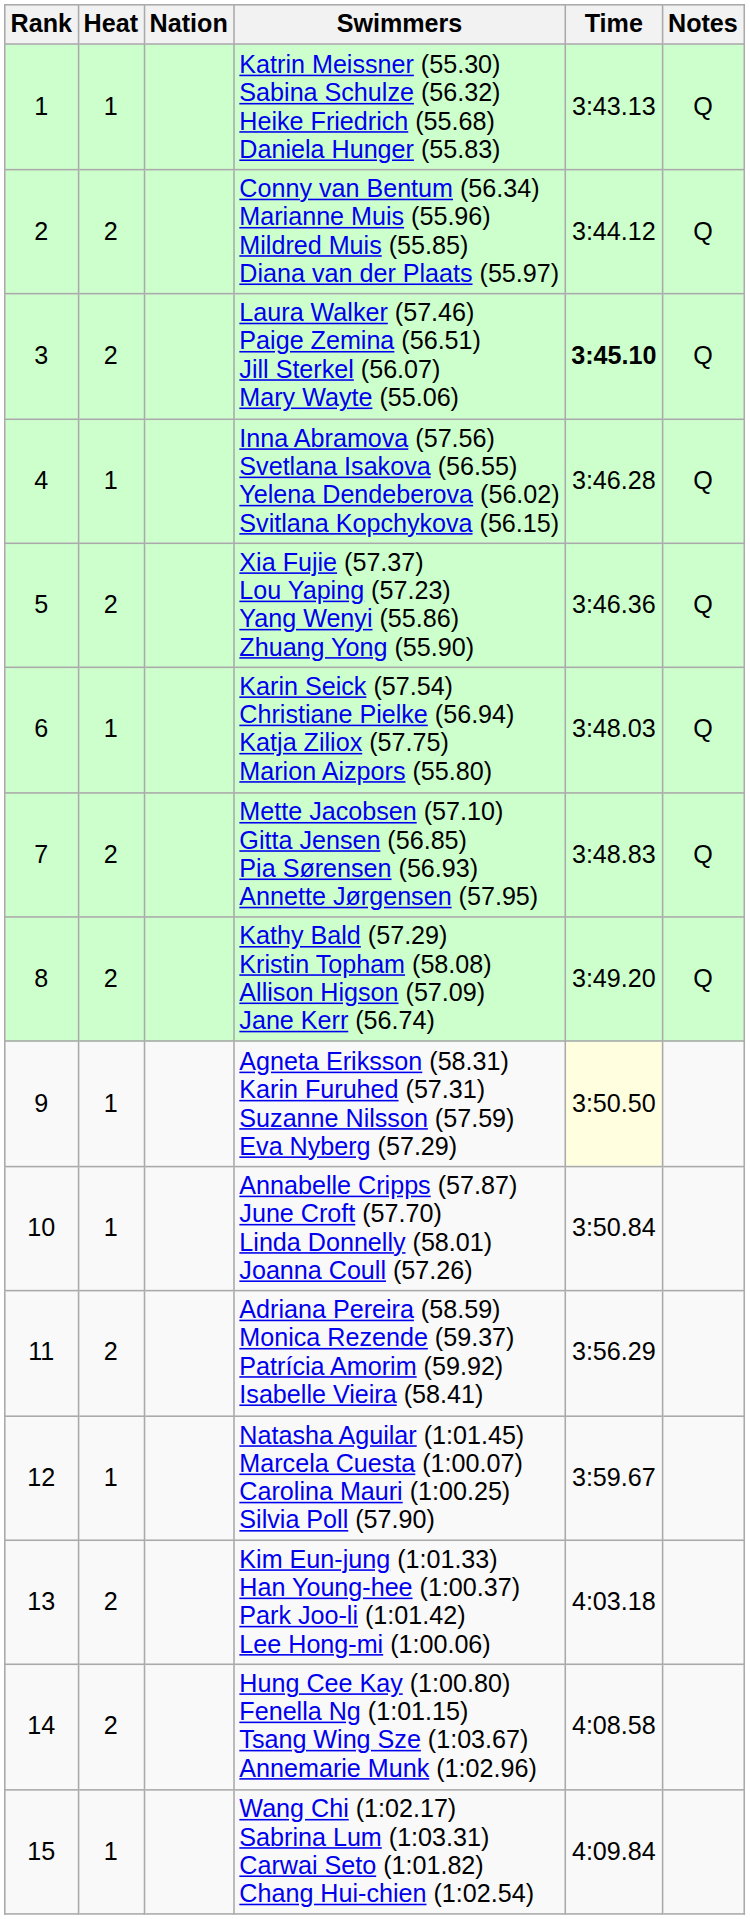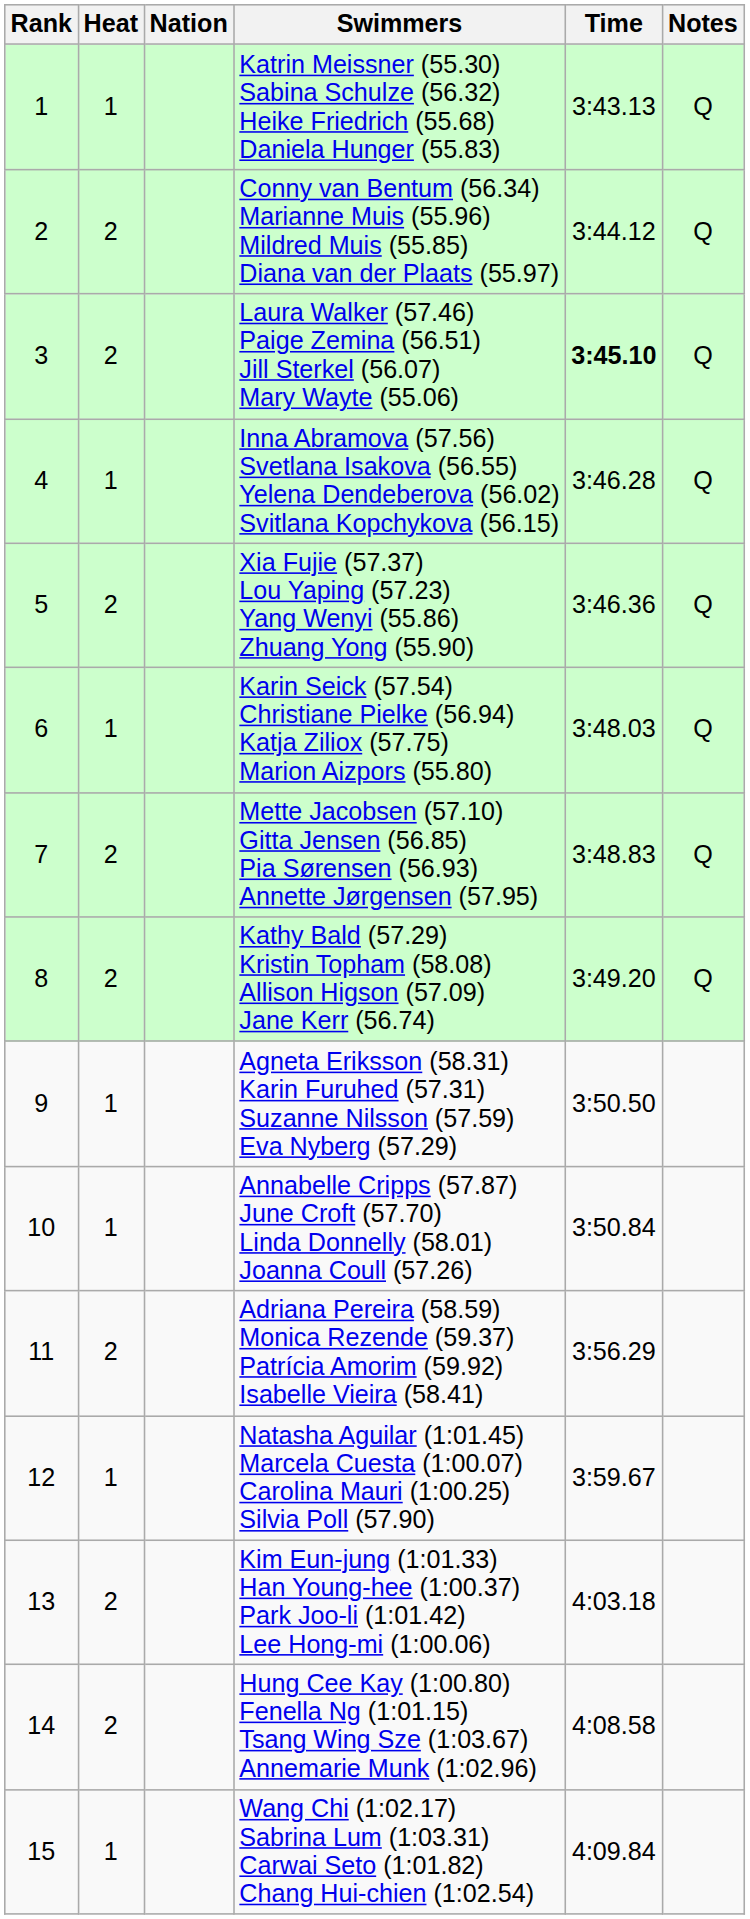(614, 1103) lightyellow background -> (614, 1103) no background
